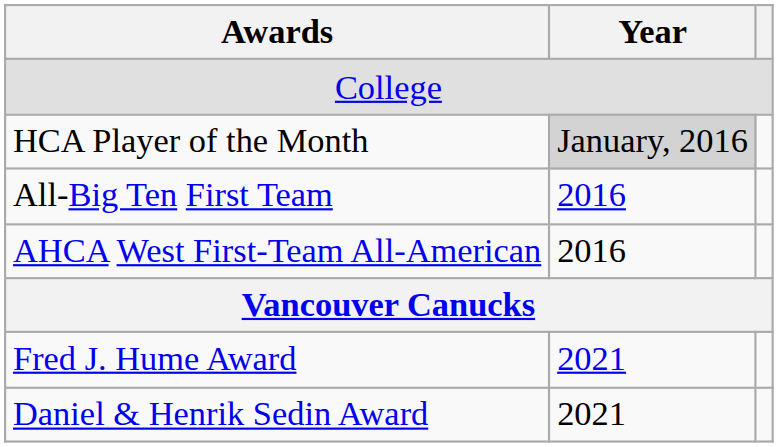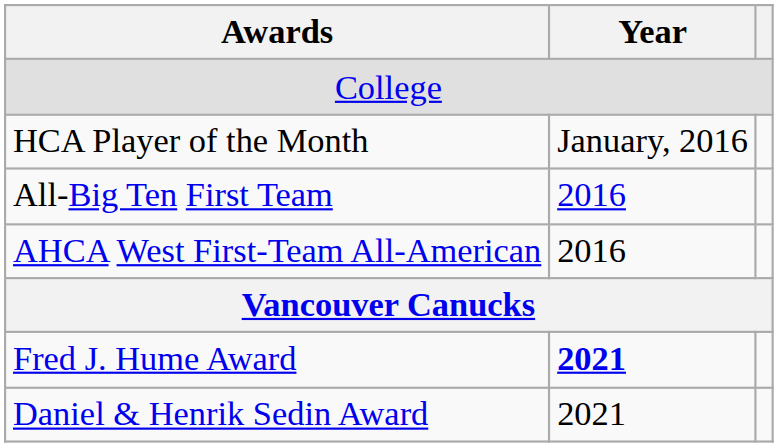(653, 140) lightgrey background -> (653, 140) no background
(592, 359) normal -> (592, 359) bold
